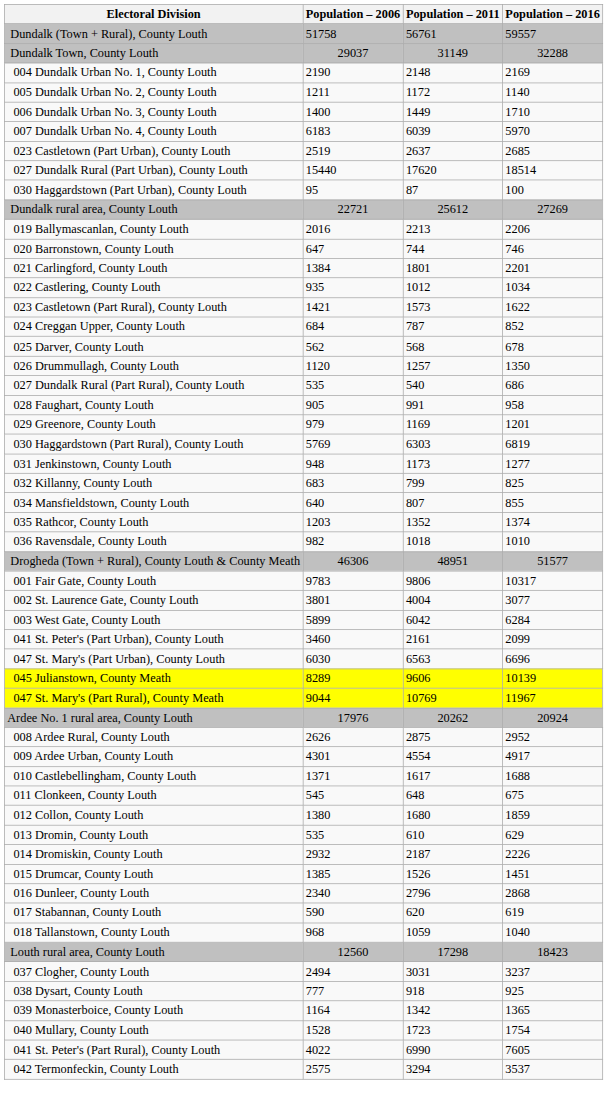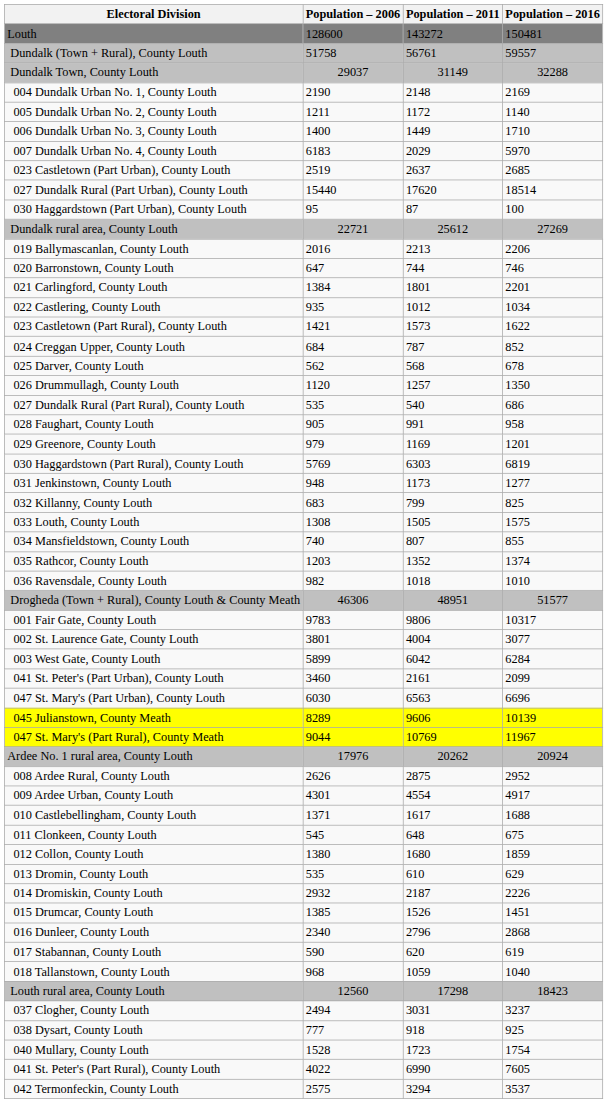+ row: (22, 33)
(418, 131) 6039 -> (418, 151) 2029
+ row: (73, 522)
(315, 502) 640 -> (315, 541) 740
- row: (95, 1010)
